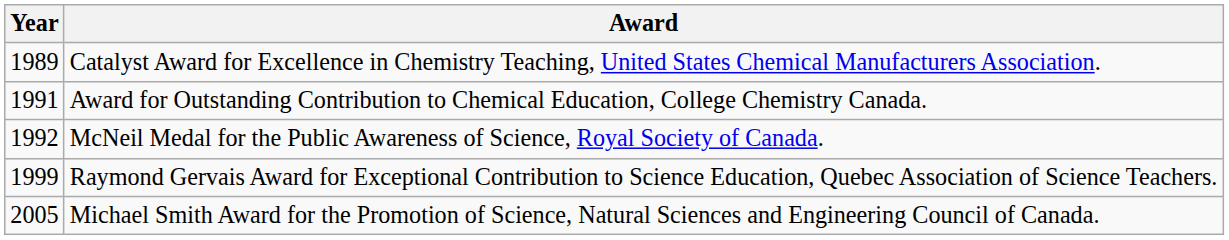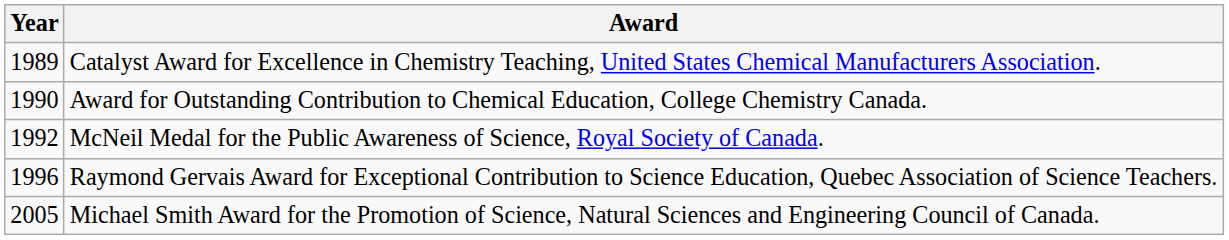(34, 100) 1991 -> (34, 100) 1990
(34, 176) 1999 -> (34, 176) 1996
